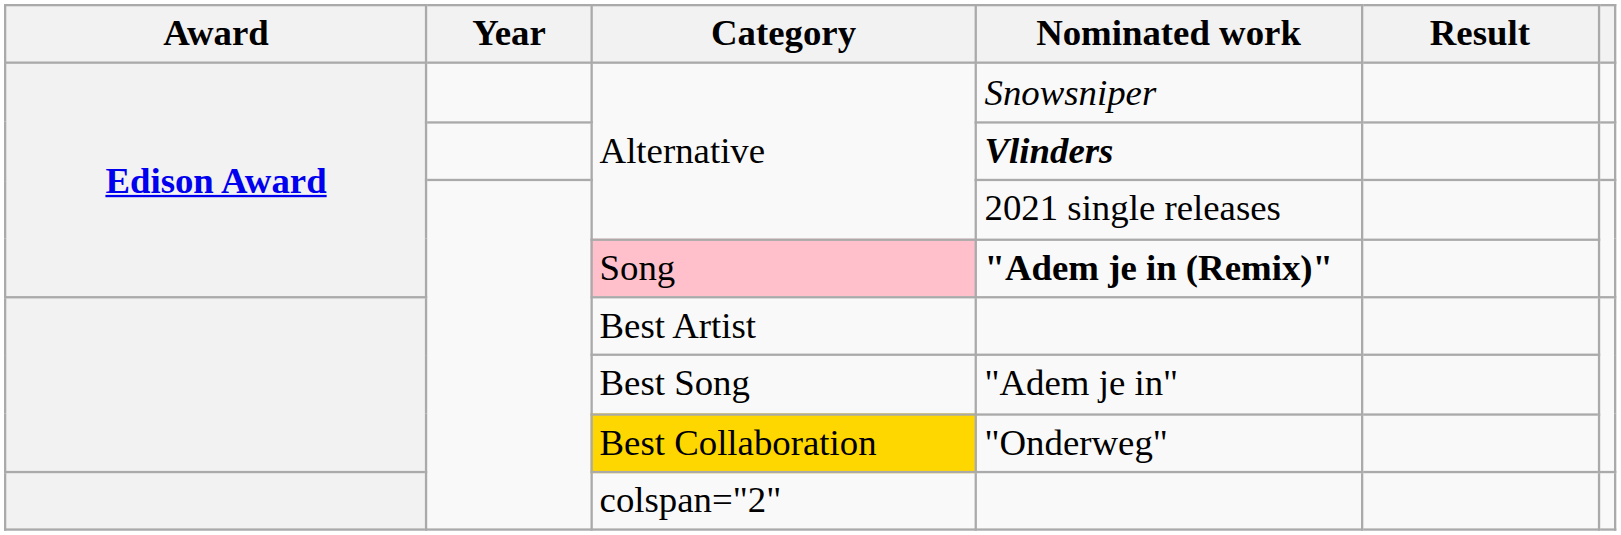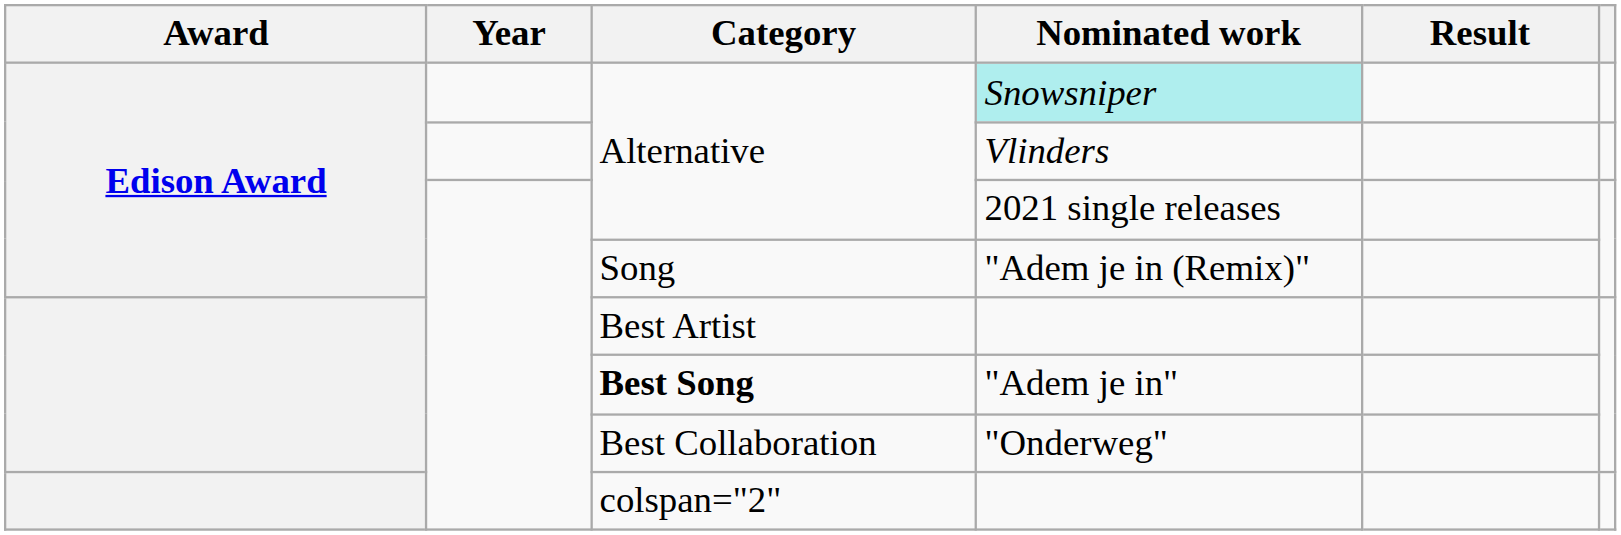(1070, 92) no background -> (1070, 92) paleturquoise background
(1049, 150) bold -> (1047, 150) normal
(637, 267) pink background -> (637, 267) no background
(1159, 267) bold -> (1147, 267) normal
(675, 383) normal -> (677, 383) bold
(738, 442) gold background -> (738, 442) no background
